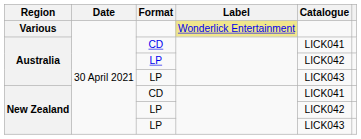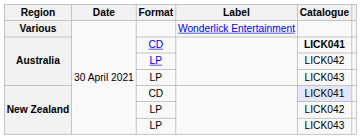(236, 28) khaki background -> (236, 28) no background
(324, 45) normal -> (324, 45) bold
(324, 93) no background -> (324, 93) lavender background
